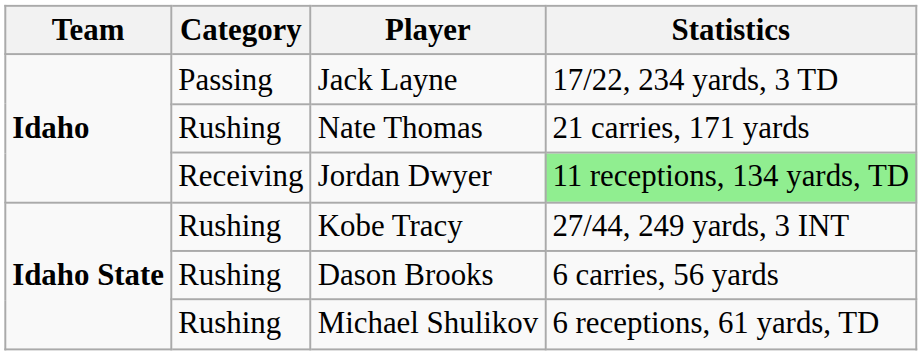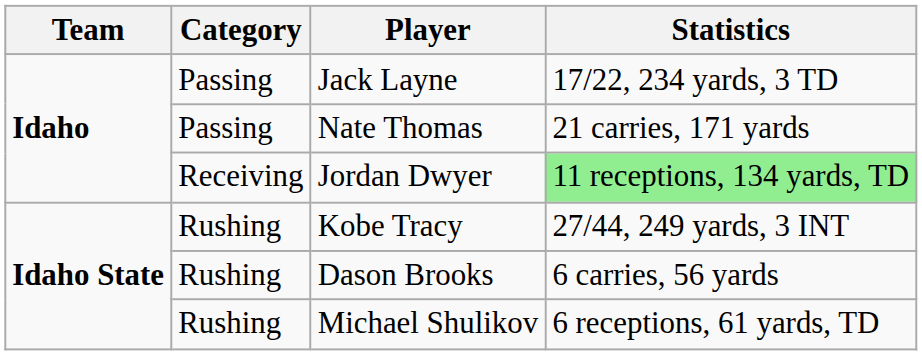(230, 127) Rushing -> (225, 127) Passing
